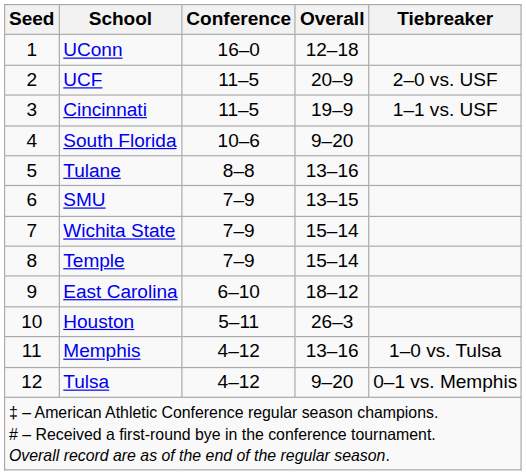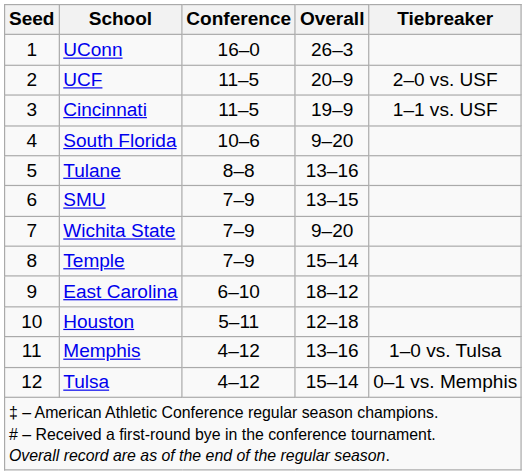(332, 49) 12–18 -> (332, 49) 26–3
(332, 230) 15–14 -> (332, 230) 9–20
(332, 321) 26–3 -> (332, 321) 12–18
(332, 381) 9–20 -> (332, 381) 15–14
